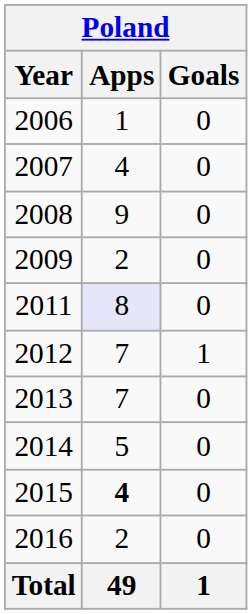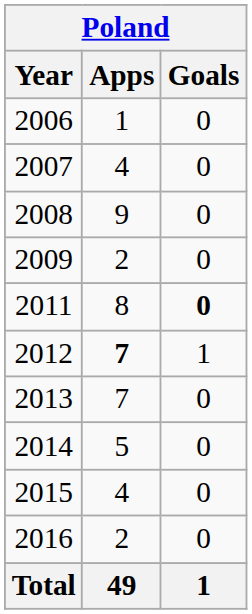(122, 306) lavender background -> (122, 306) no background
(204, 306) normal -> (204, 306) bold
(122, 352) normal -> (122, 352) bold
(122, 492) bold -> (122, 492) normal
